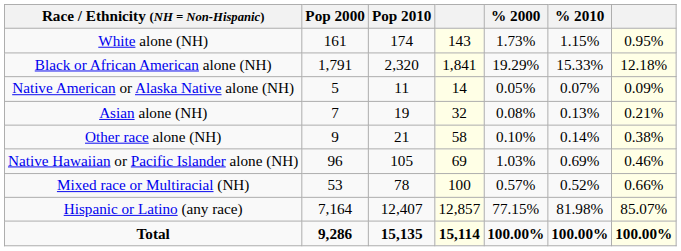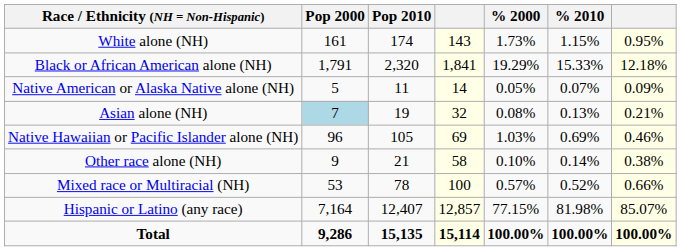(335, 112) no background -> (335, 112) lightblue background
rows swapped: (153, 161) <-> (153, 137)
